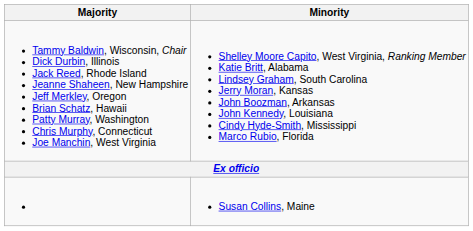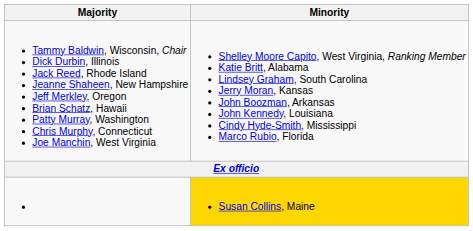(329, 207) no background -> (329, 207) gold background
